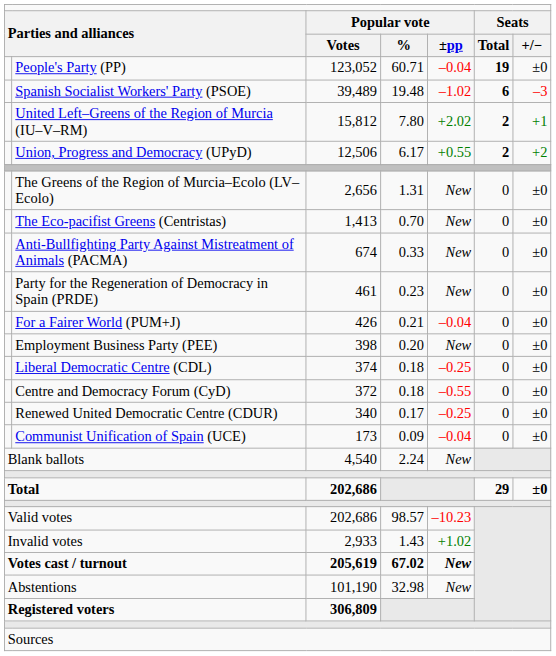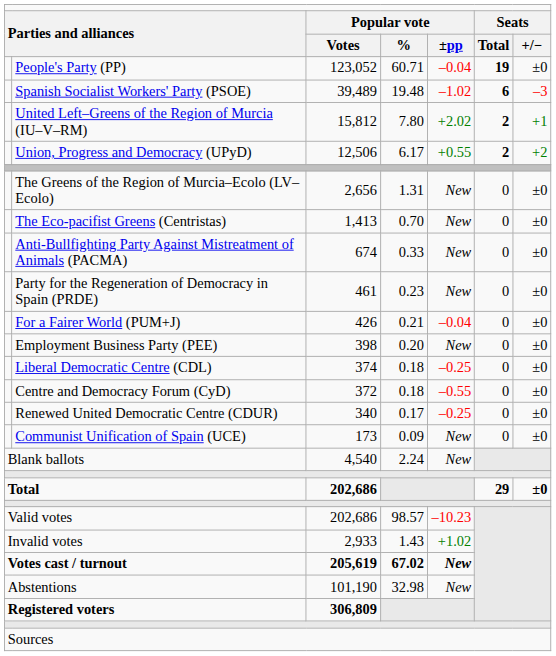(455, 436) –0.04 -> (458, 436) New
